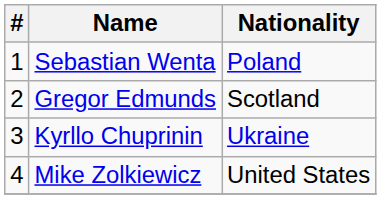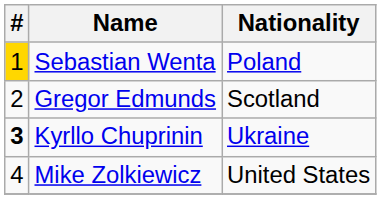(17, 61) no background -> (17, 61) gold background
(17, 136) normal -> (17, 136) bold
